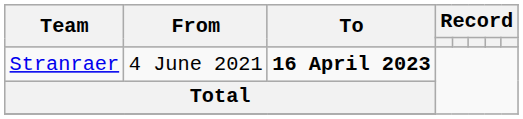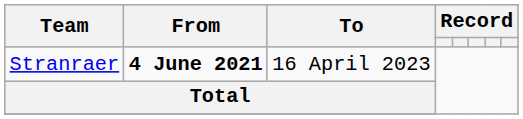(196, 64) normal -> (196, 64) bold
(351, 64) bold -> (351, 64) normal
